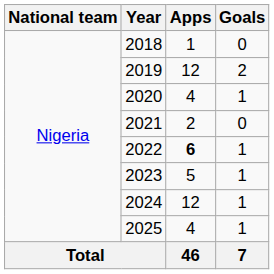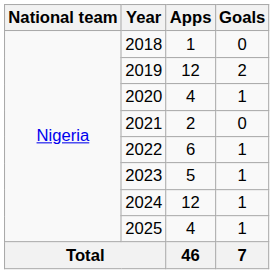(191, 149) bold -> (191, 149) normal
